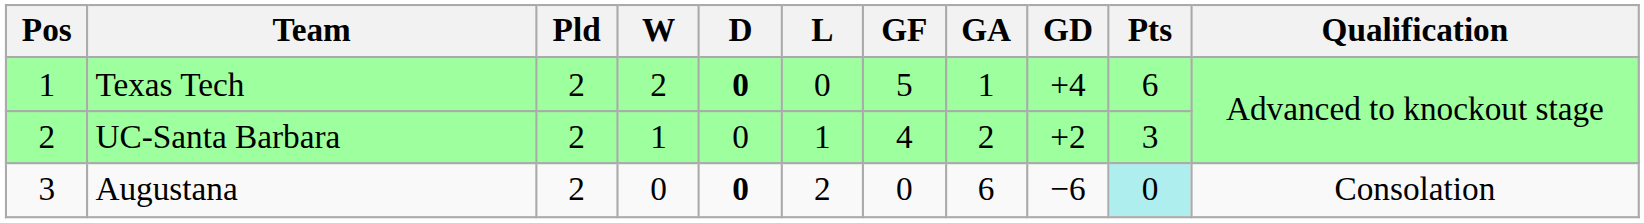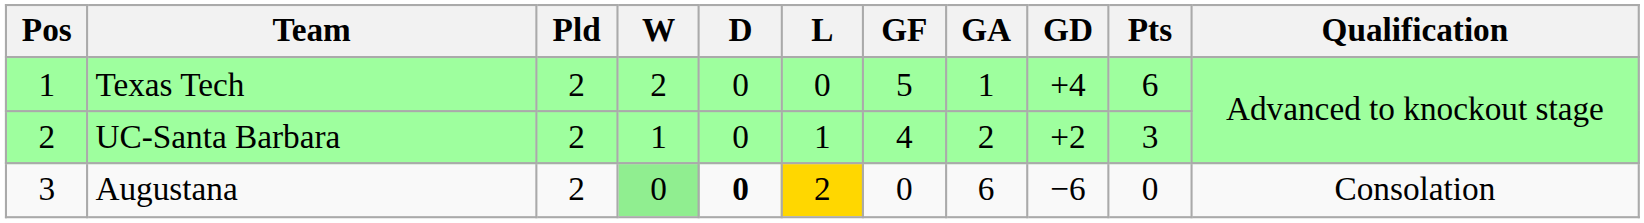(740, 83) bold -> (740, 83) normal
(659, 189) no background -> (659, 189) lightgreen background
(822, 189) no background -> (822, 189) gold background
(1150, 189) paleturquoise background -> (1150, 189) no background
